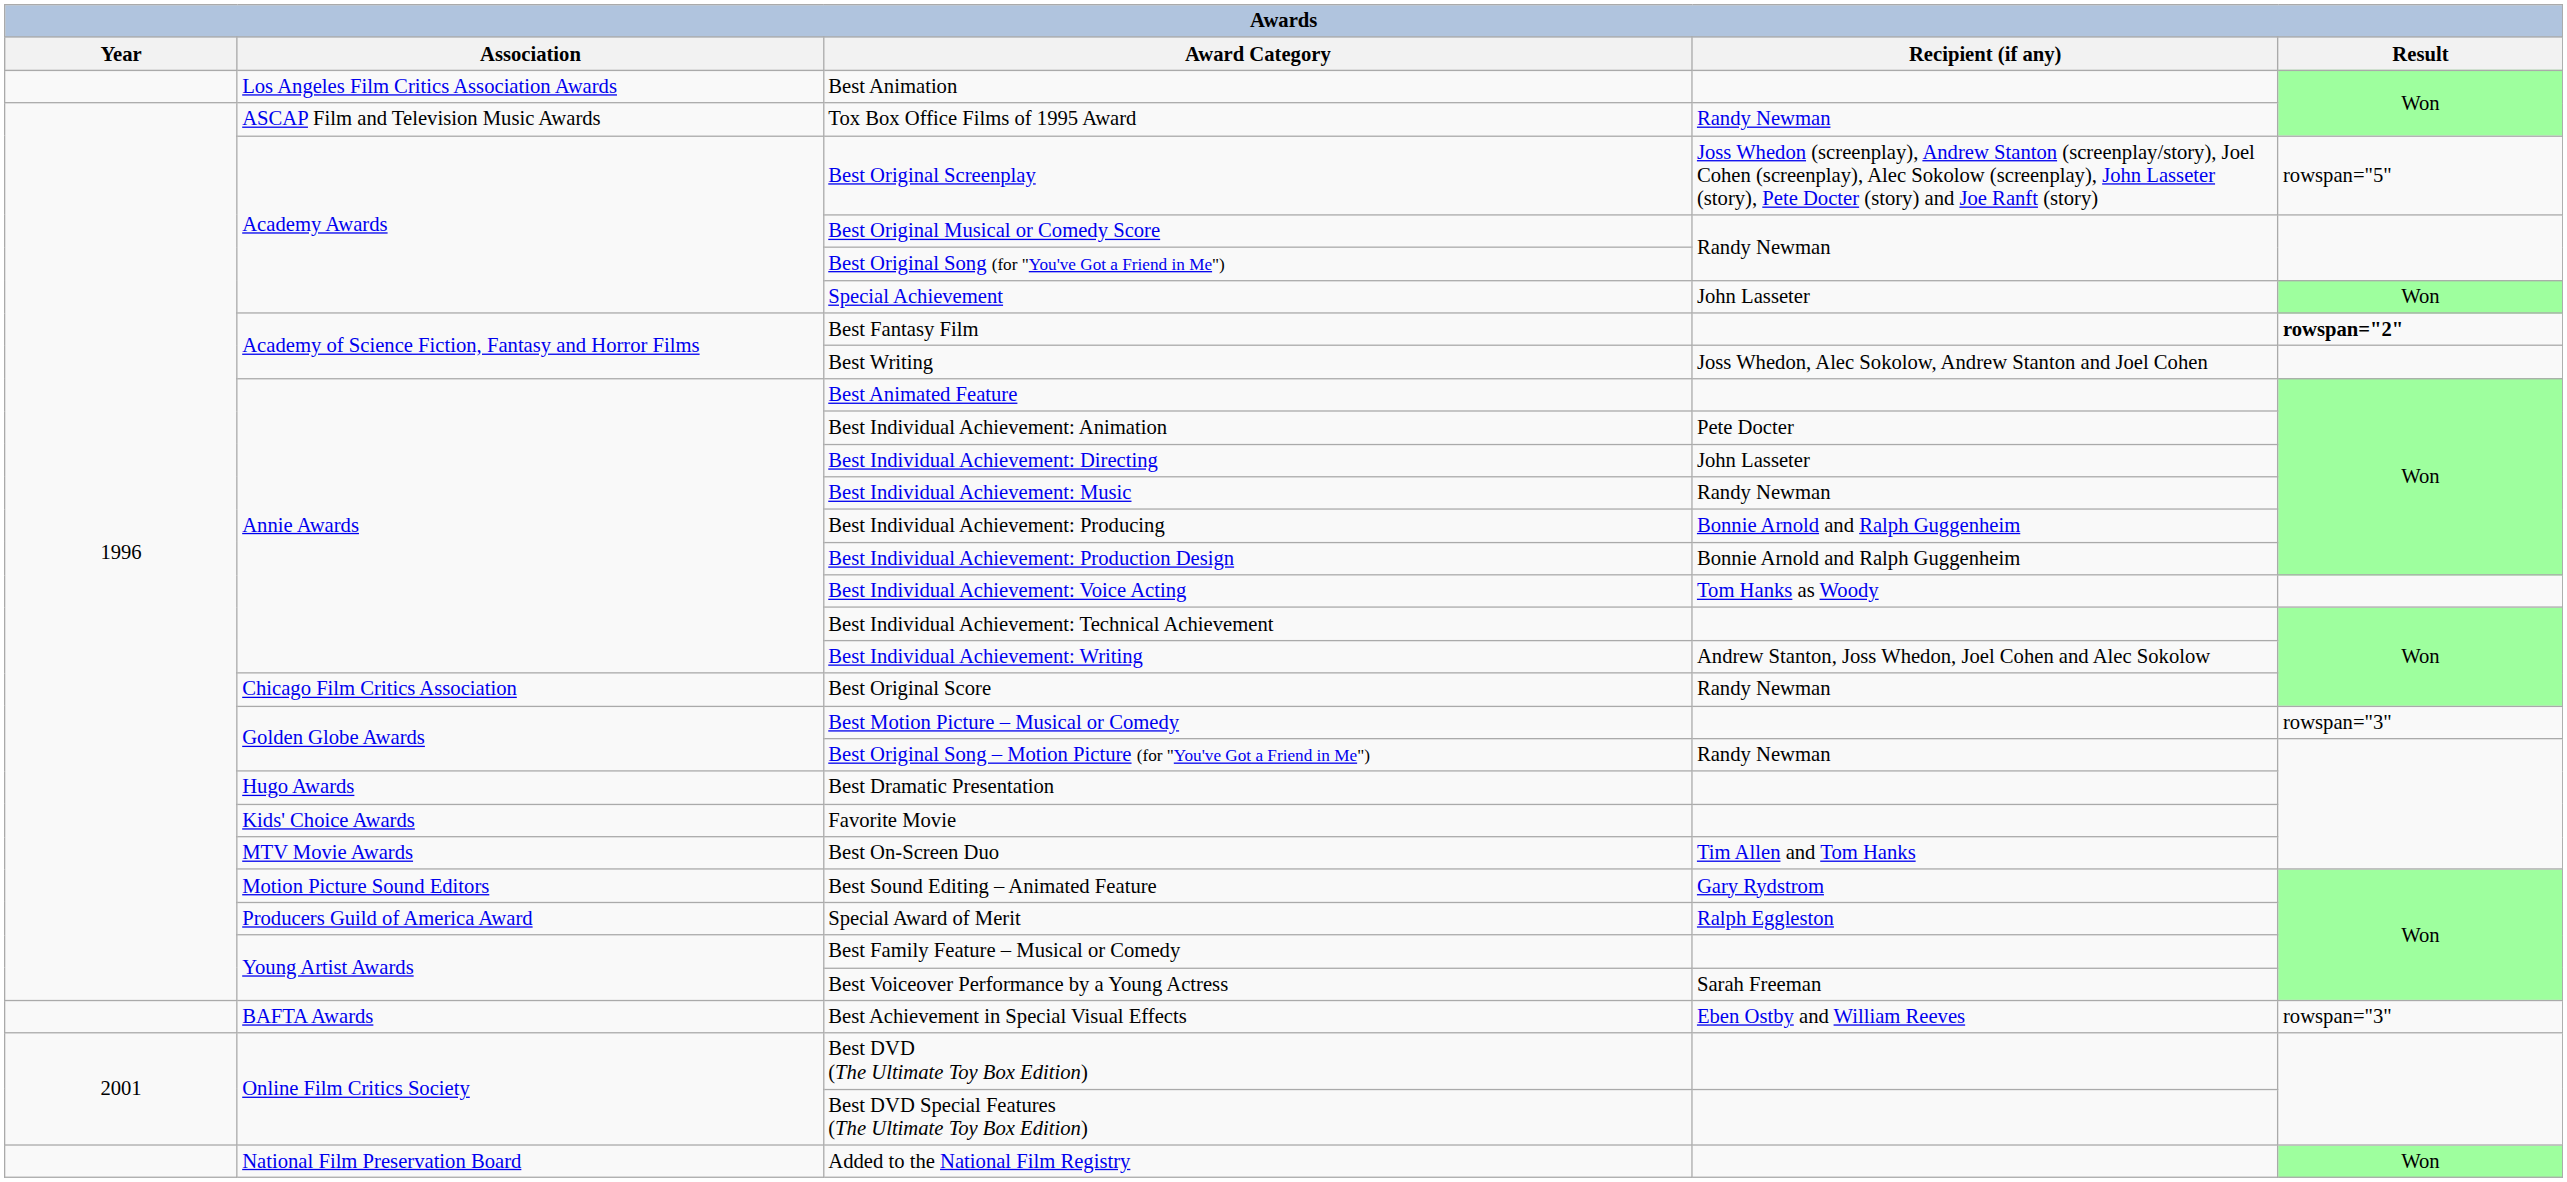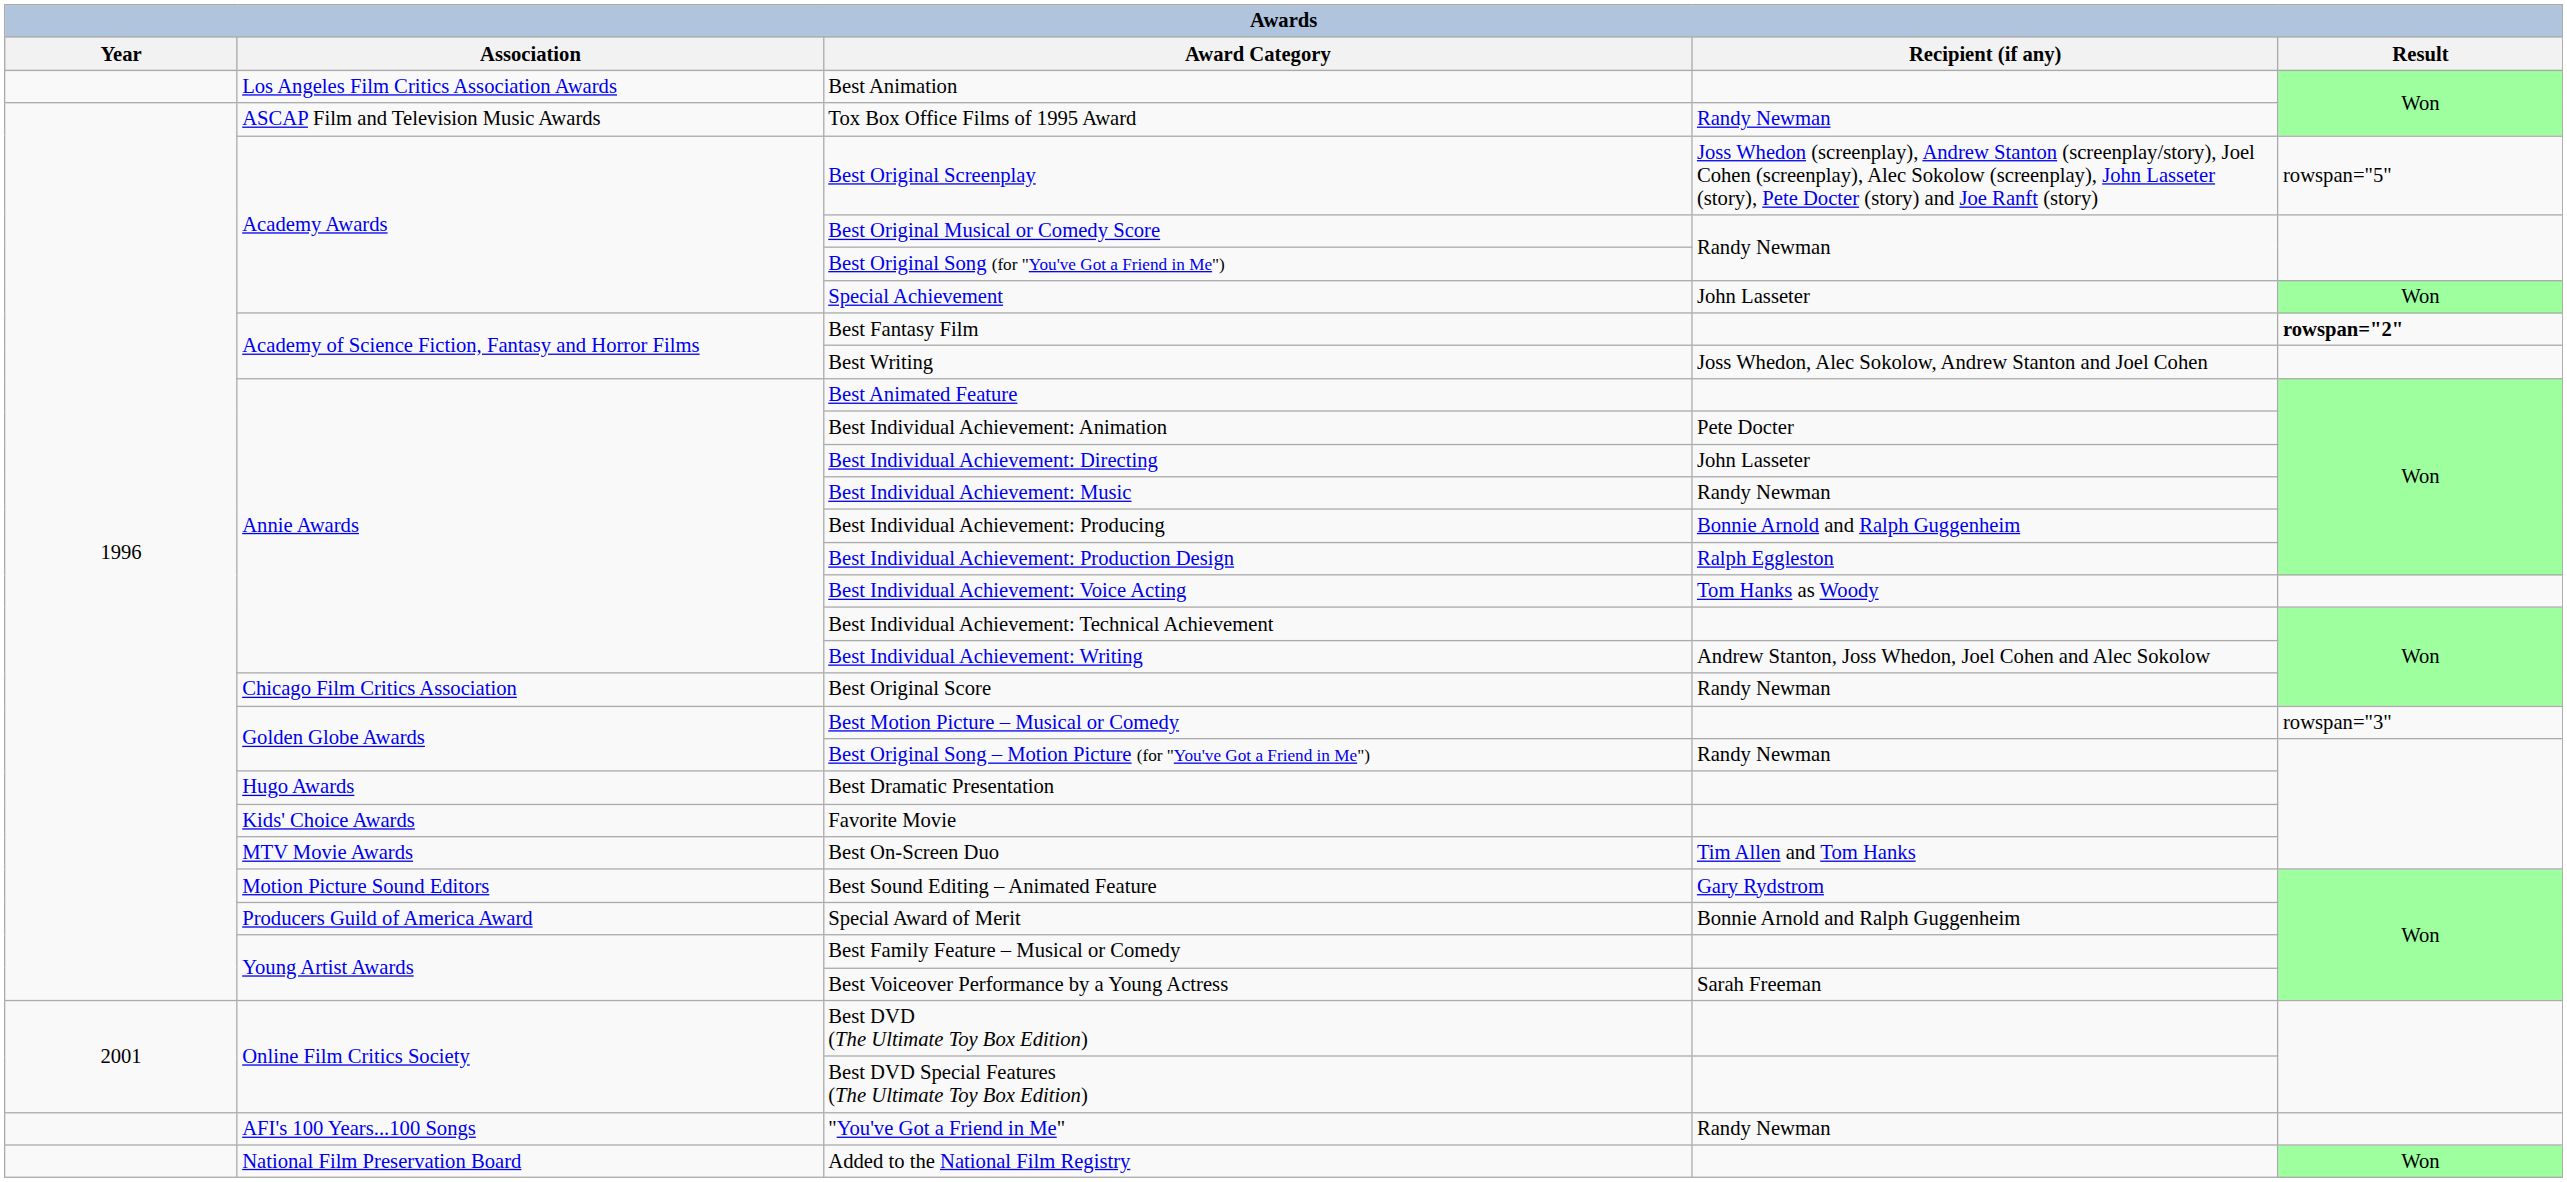(1859, 558) Bonnie Arnold and Ralph Guggenheim -> (1765, 558) Ralph Eggleston
(1765, 918) Ralph Eggleston -> (1859, 918) Bonnie Arnold and Ralph Guggenheim
- row: (1008, 1016)
+ row: (947, 1128)
